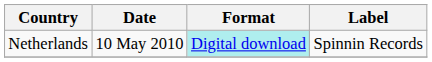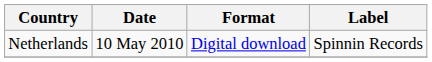(248, 43) paleturquoise background -> (248, 43) no background
